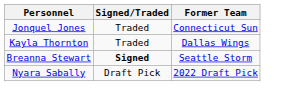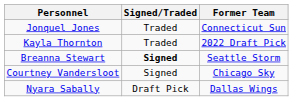(216, 42) Dallas Wings -> (244, 42) 2022 Draft Pick
+ row: (63, 73)
(216, 73) 2022 Draft Pick -> (244, 88) Dallas Wings
